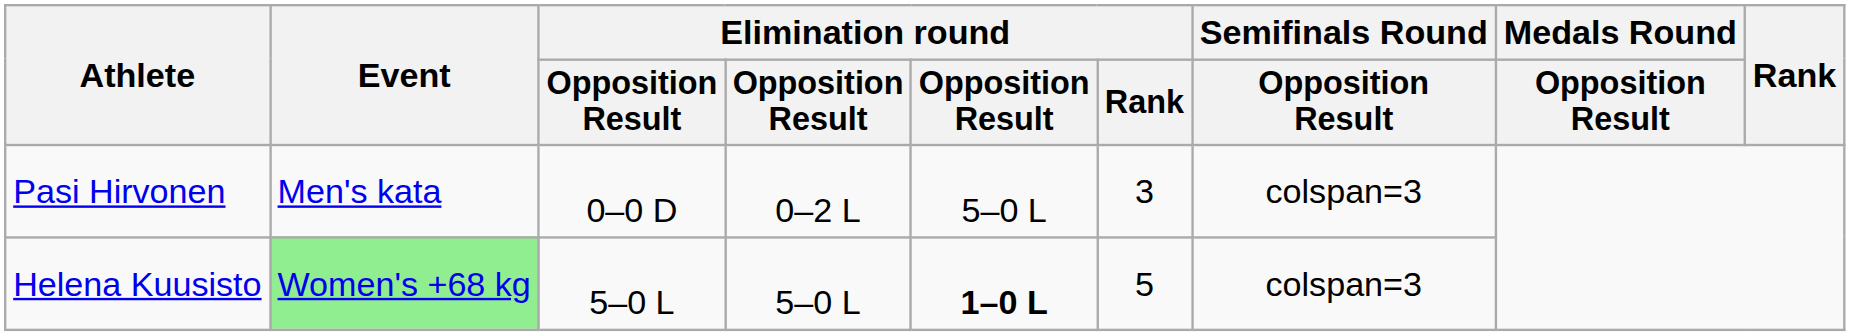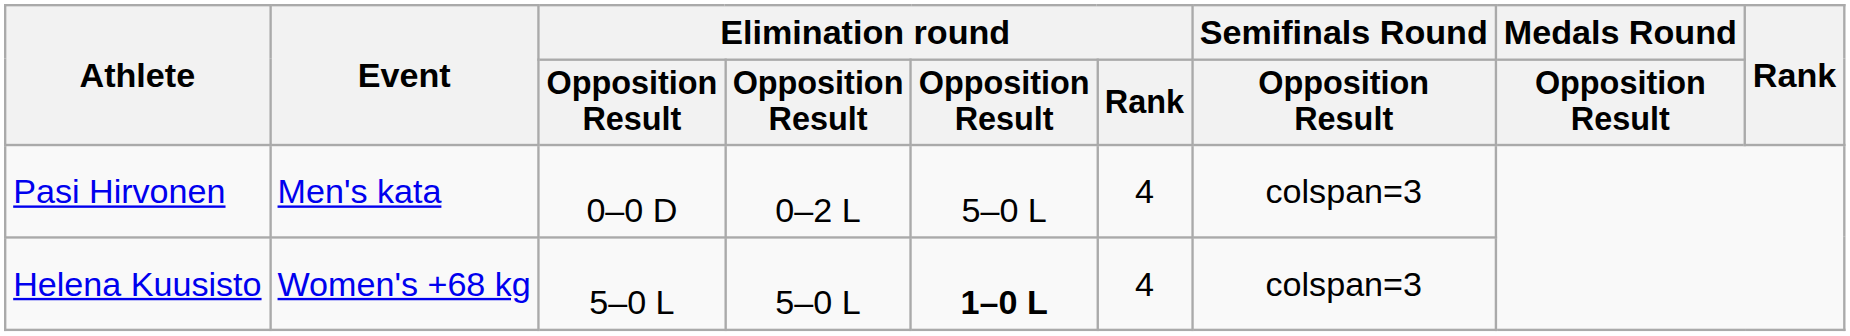(1144, 192) 3 -> (1144, 192) 4
(404, 284) lightgreen background -> (404, 284) no background
(1144, 284) 5 -> (1144, 284) 4
